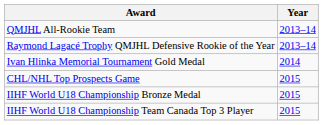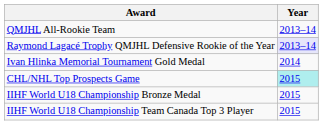(298, 45) no background -> (298, 45) lavender background
(290, 78) no background -> (290, 78) paleturquoise background
